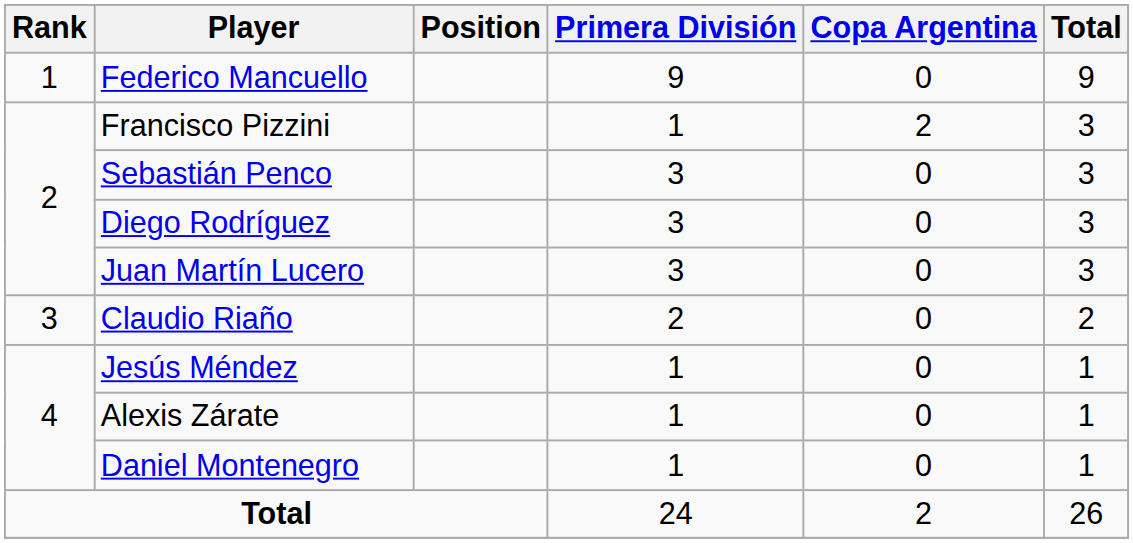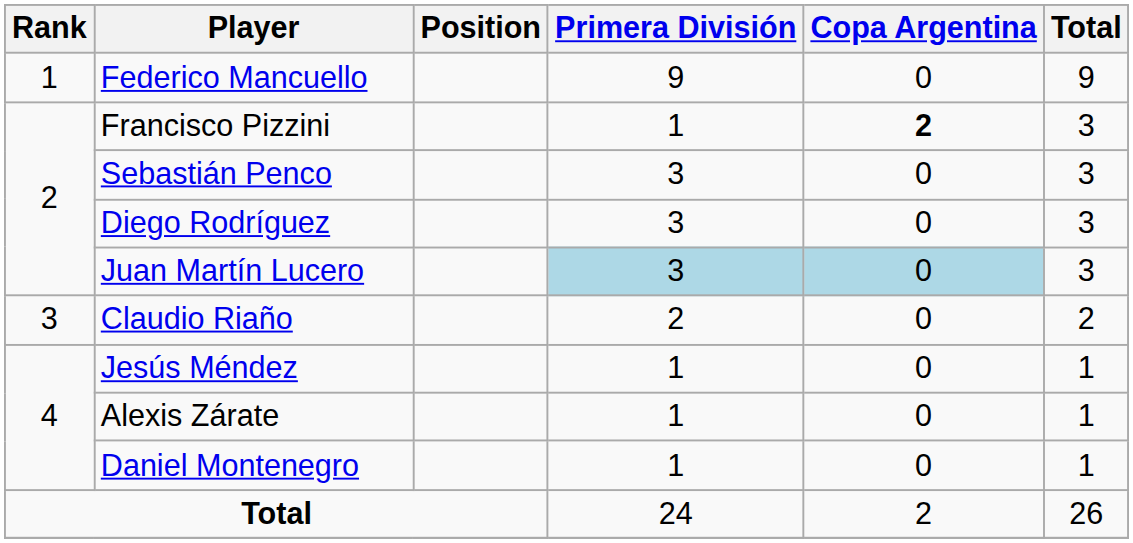(924, 125) normal -> (924, 125) bold
(676, 271) no background -> (676, 271) lightblue background
(924, 271) no background -> (924, 271) lightblue background
